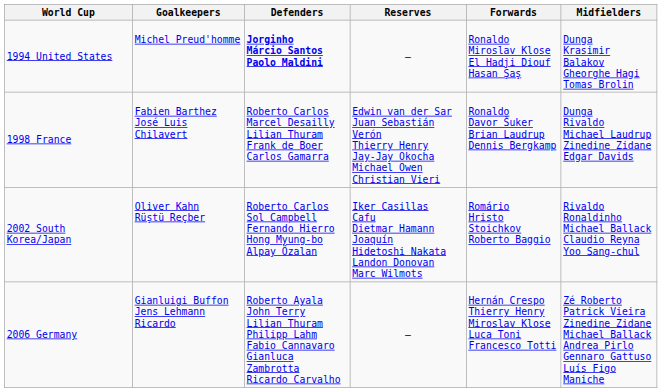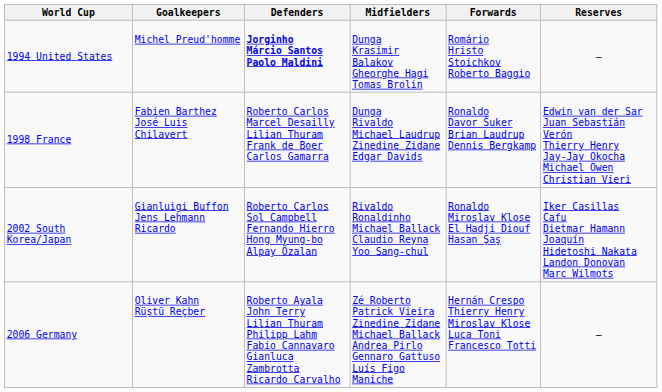columns swapped: (609, 12) <-> (408, 12)
(509, 56) Ronaldo Miroslav Klose El Hadji Diouf Hasan Şaş -> (489, 56) Romário Hristo Stoichkov Roberto Baggio
(170, 212) Oliver Kahn Rüştü Reçber -> (182, 217) Gianluigi Buffon Jens Lehmann Ricardo
(509, 223) Romário Hristo Stoichkov Roberto Baggio -> (489, 223) Ronaldo Miroslav Klose El Hadji Diouf Hasan Şaş
(182, 312) Gianluigi Buffon Jens Lehmann Ricardo -> (170, 307) Oliver Kahn Rüştü Reçber
